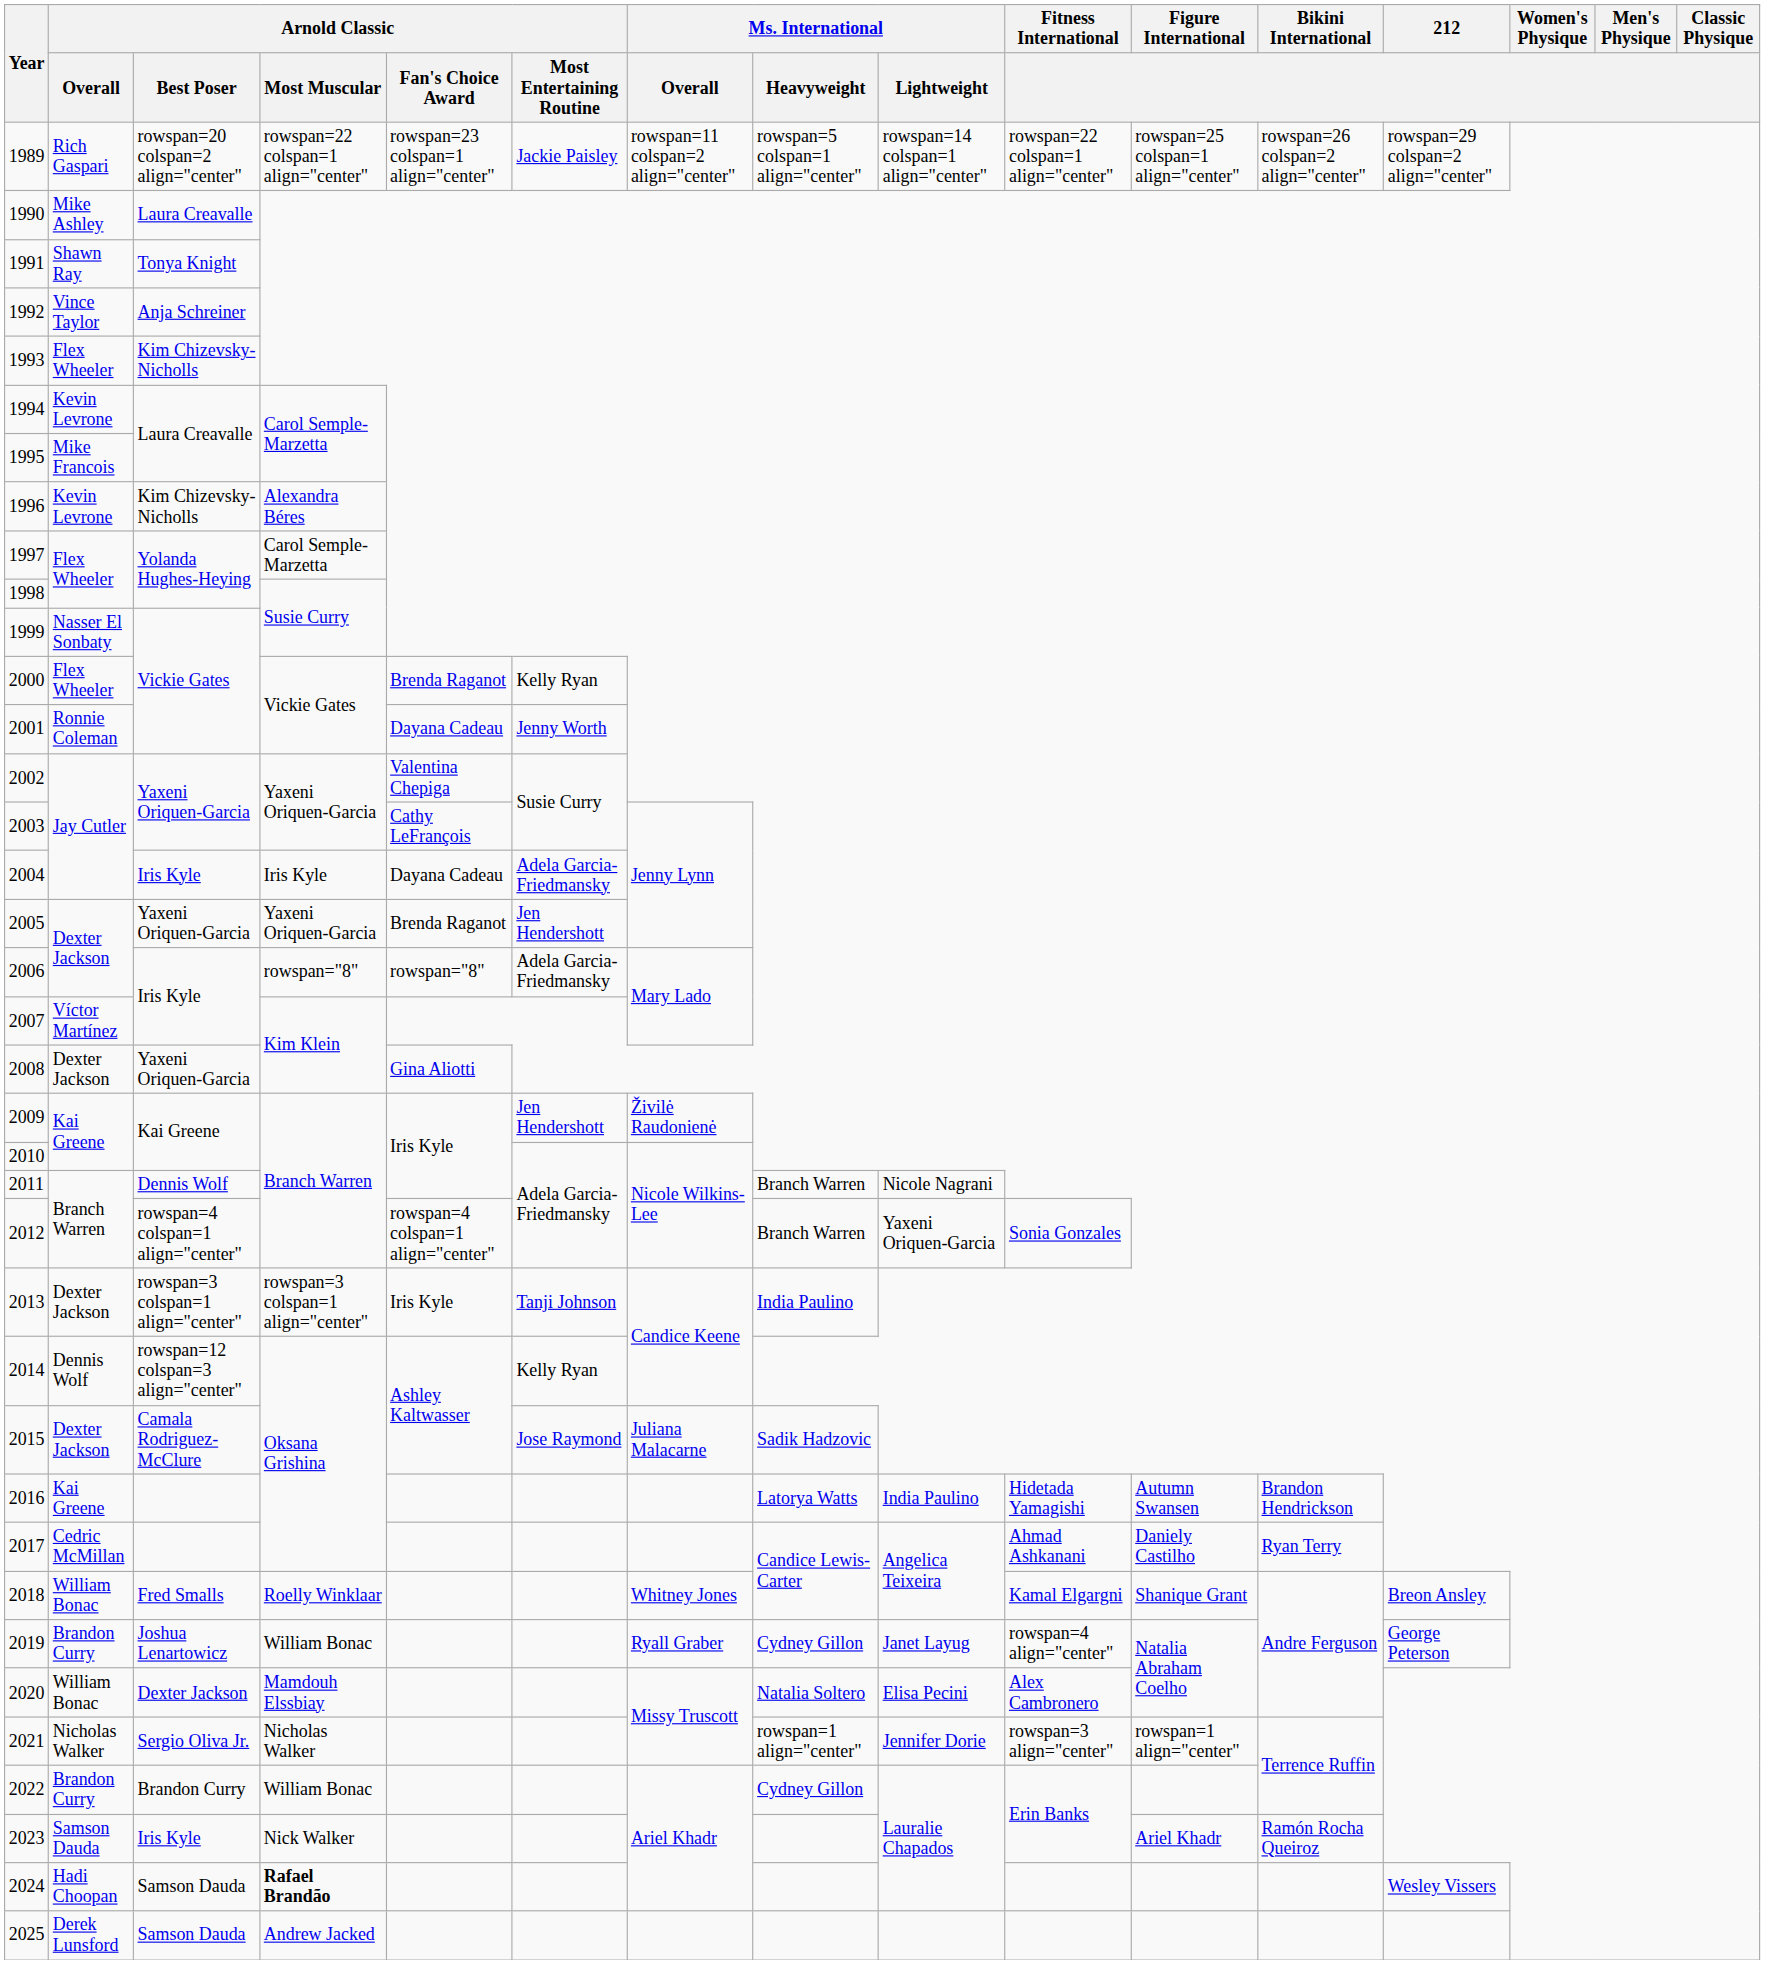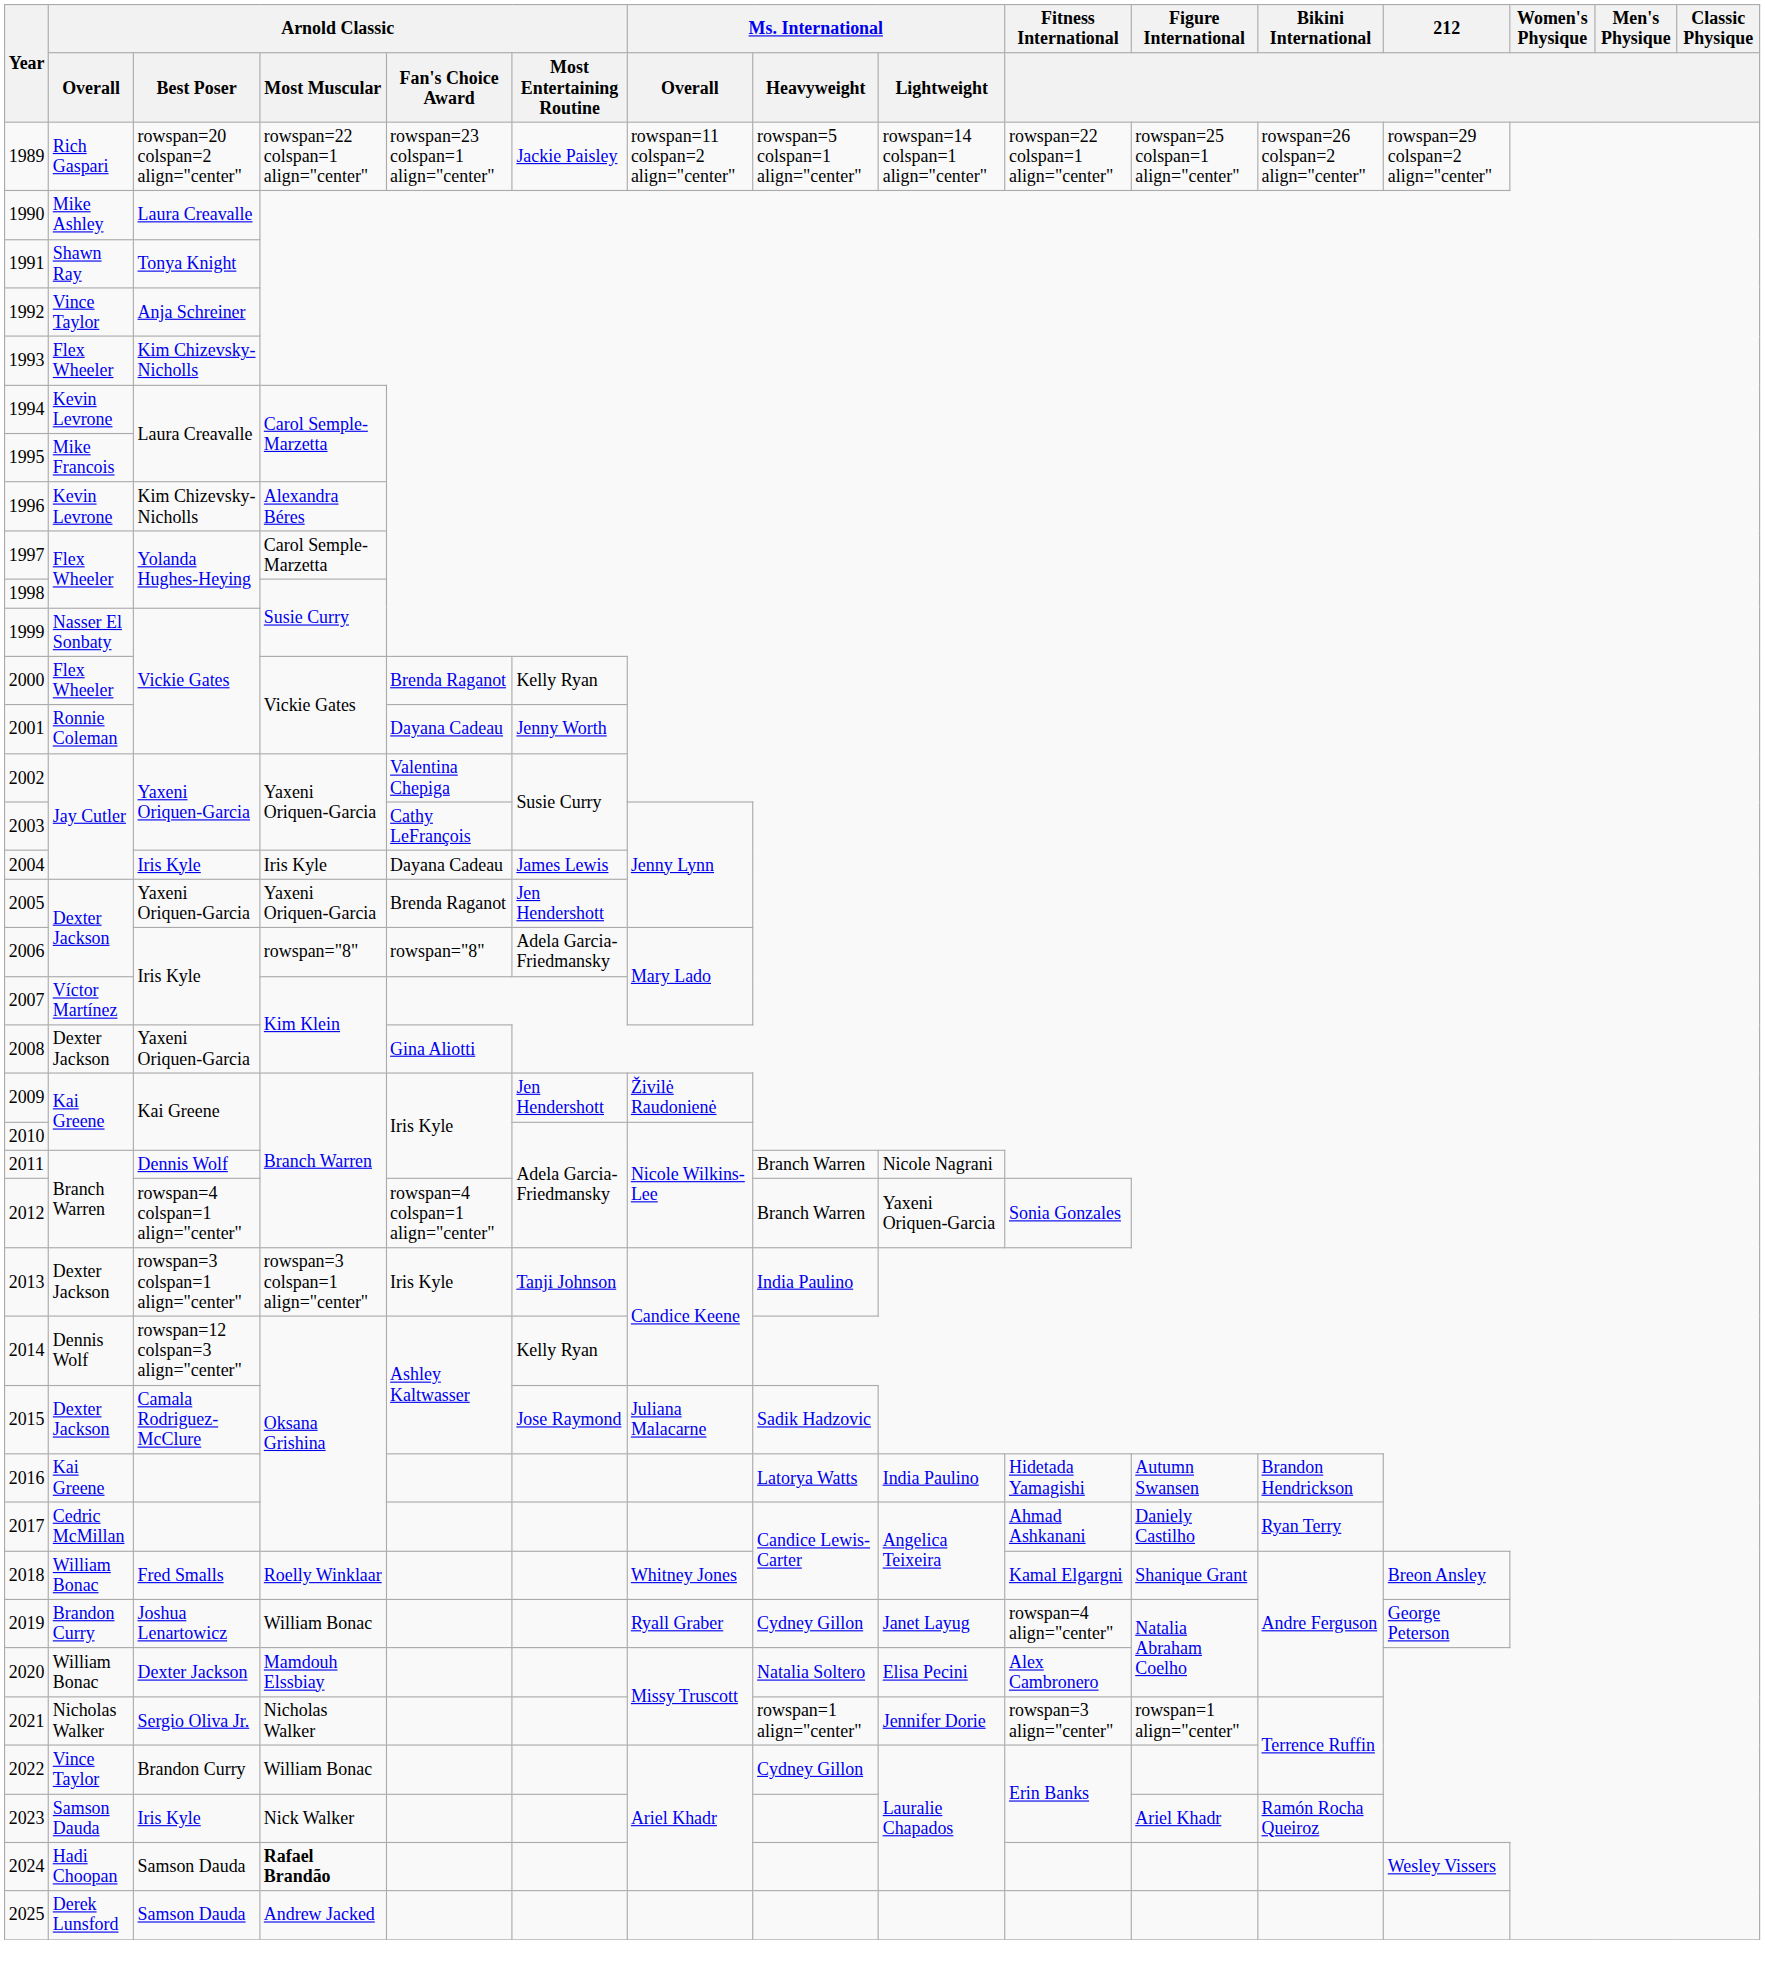(567, 874) Adela Garcia-Friedmansky -> (562, 864) James Lewis
(84, 1789) Brandon Curry -> (76, 1769) Vince Taylor
